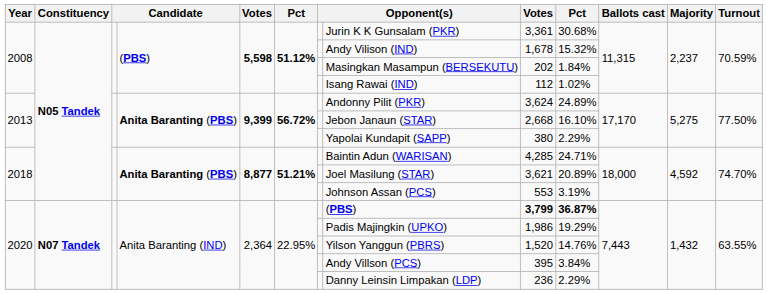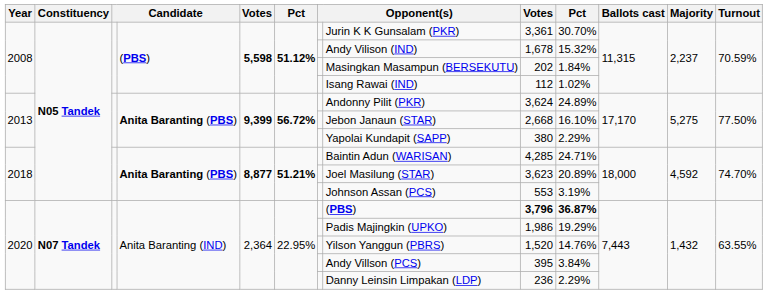(577, 31) 30.68% -> (577, 31) 30.70%
(539, 174) 3,621 -> (539, 174) 3,623
(539, 209) 3,799 -> (539, 209) 3,796
